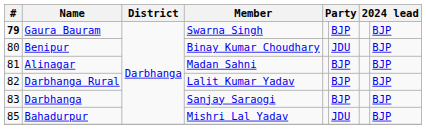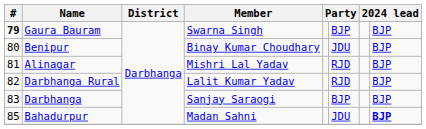(222, 64) Madan Sahni -> (238, 64) Mishri Lal Yadav
(341, 64) BJP -> (341, 64) RJD
(341, 82) BJP -> (341, 82) RJD
(238, 116) Mishri Lal Yadav -> (222, 116) Madan Sahni
(382, 116) normal -> (382, 116) bold
